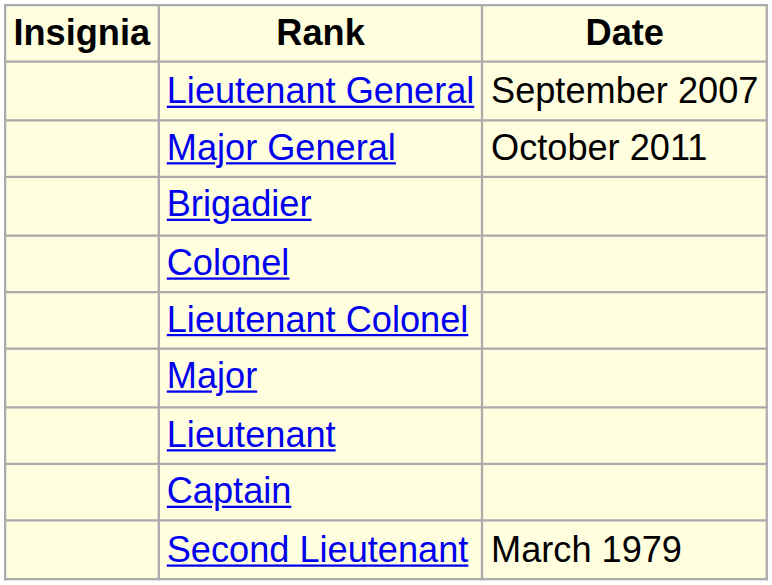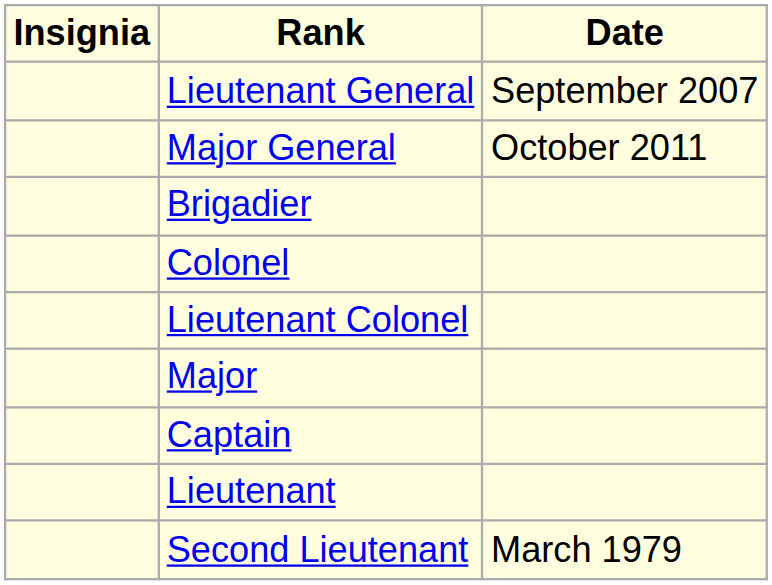rows swapped: (229, 491) <-> (251, 434)
